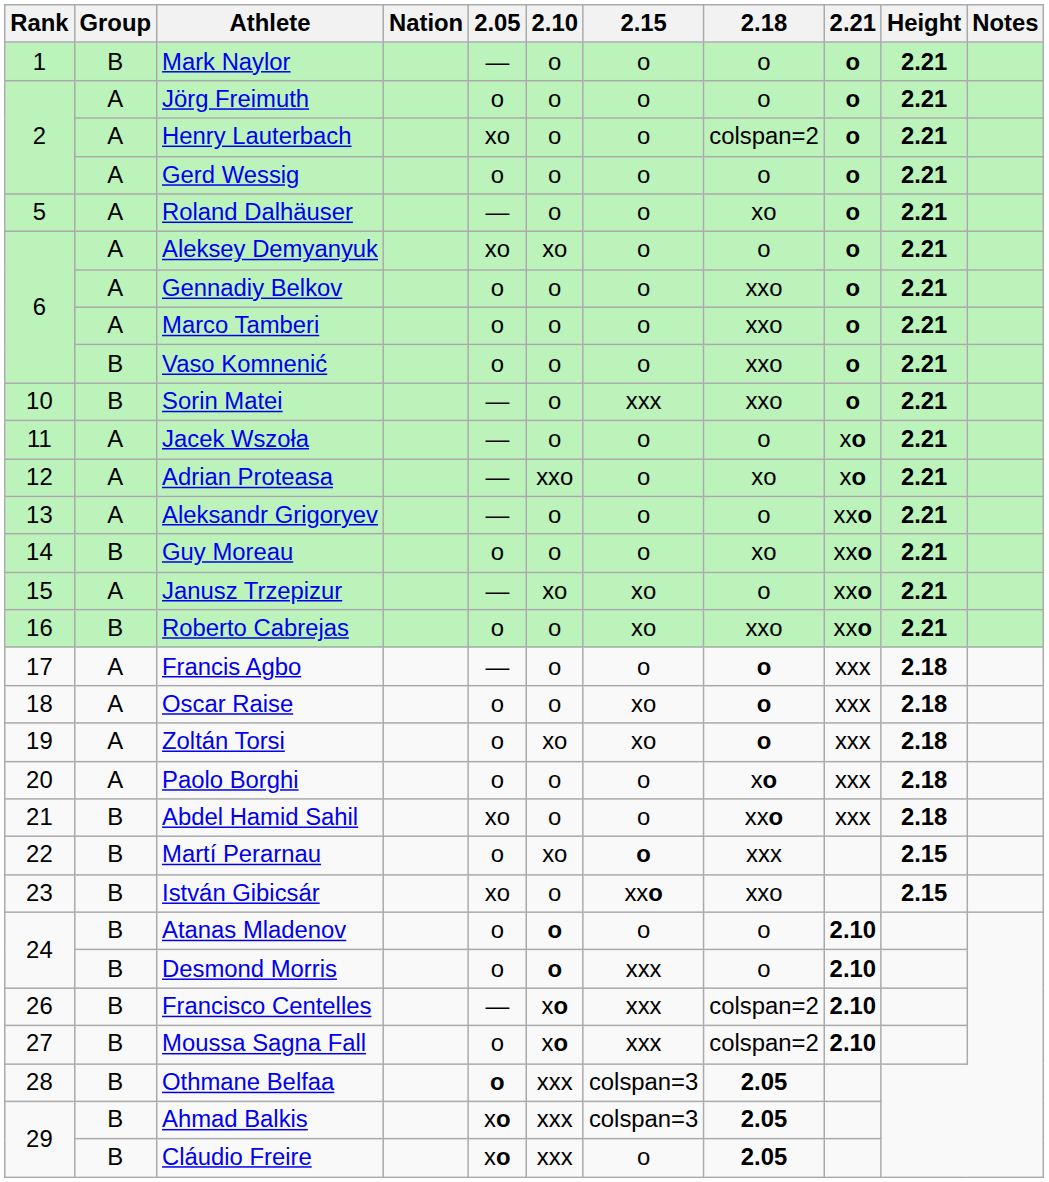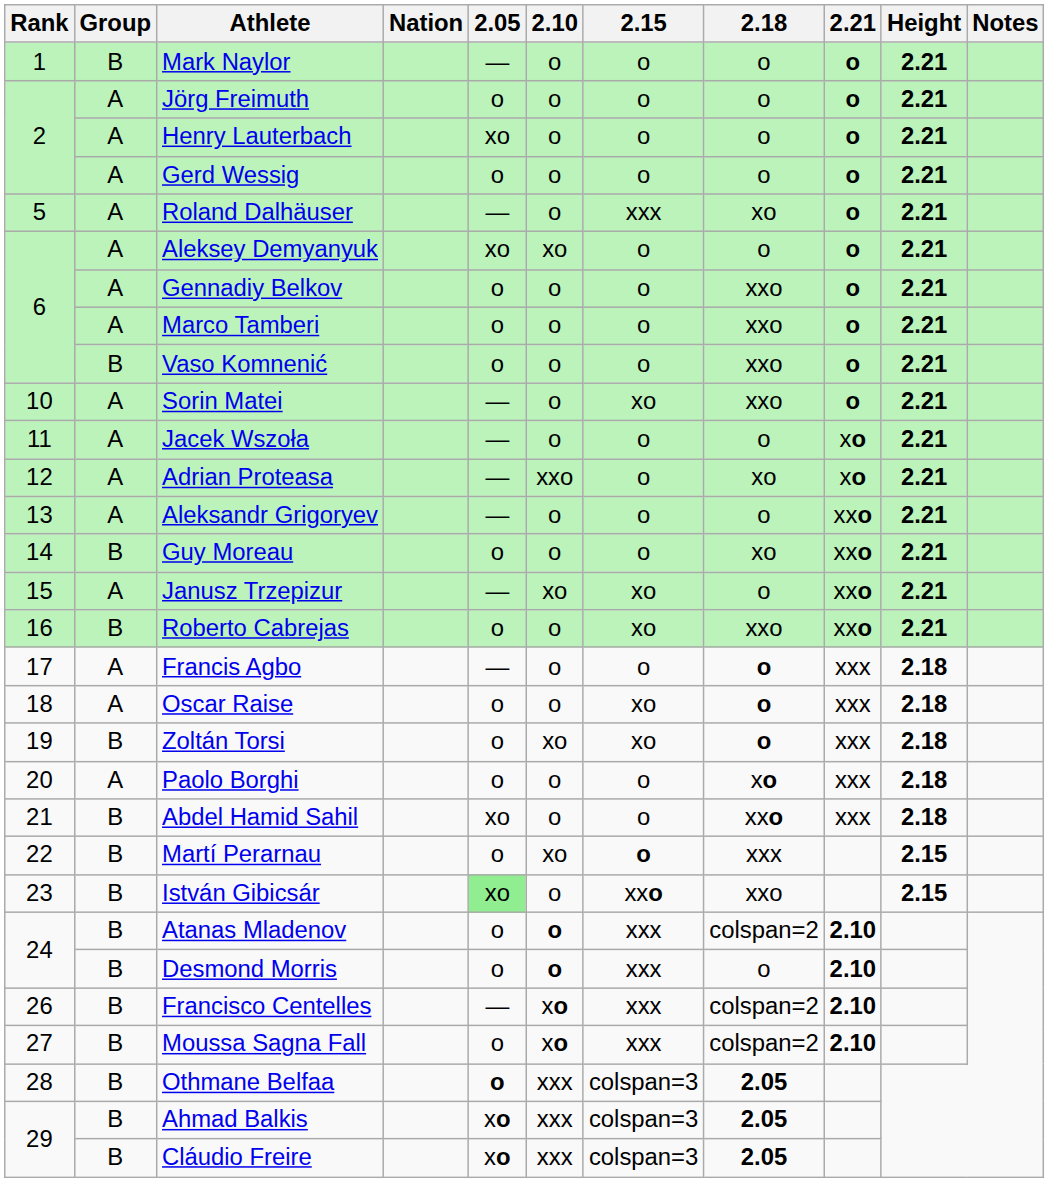(764, 136) colspan=2 -> (764, 136) o
(644, 212) o -> (644, 212) xxx
(115, 401) B -> (115, 401) A
(644, 401) xxx -> (644, 401) xo
(115, 741) A -> (115, 741) B
(497, 893) no background -> (497, 893) lightgreen background
(644, 930) o -> (644, 930) xxx
(764, 930) o -> (764, 930) colspan=2
(644, 1157) o -> (644, 1157) colspan=3
